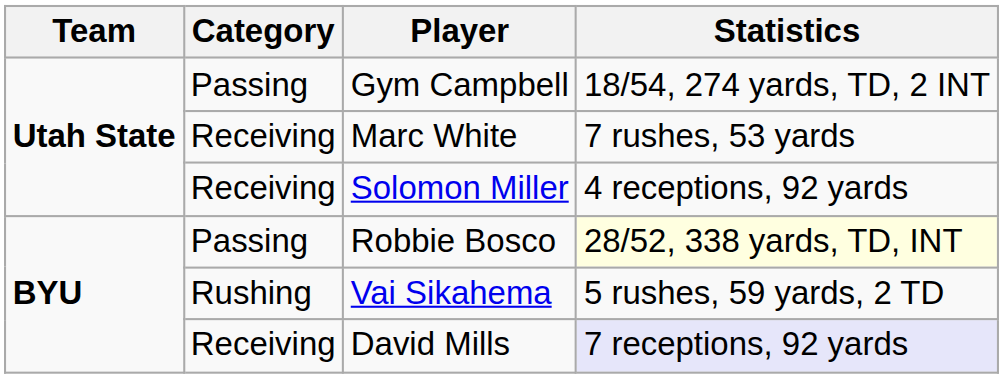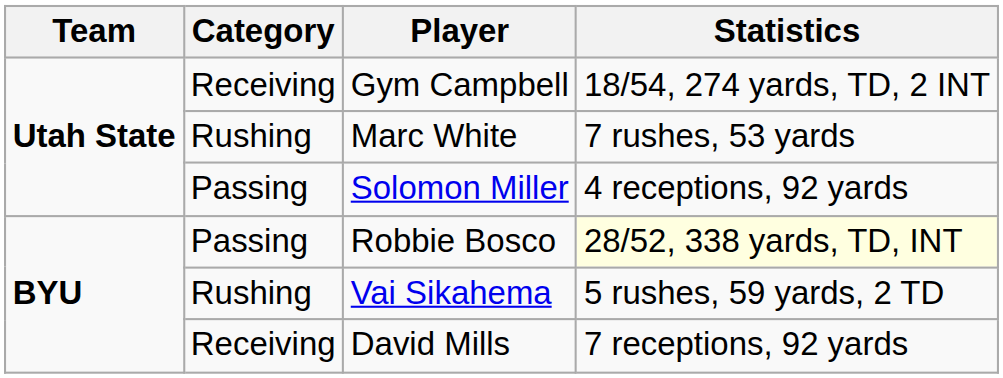(249, 83) Passing -> (263, 83) Receiving
(263, 136) Receiving -> (251, 136) Rushing
(263, 188) Receiving -> (249, 188) Passing
(746, 345) lavender background -> (746, 345) no background
